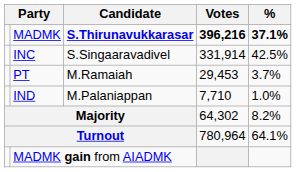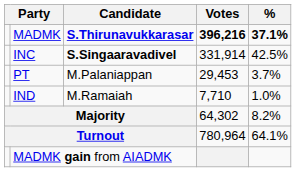(118, 55) normal -> (122, 55) bold
(100, 75) M.Ramaiah -> (110, 75) M.Palaniappan
(110, 95) M.Palaniappan -> (100, 95) M.Ramaiah
